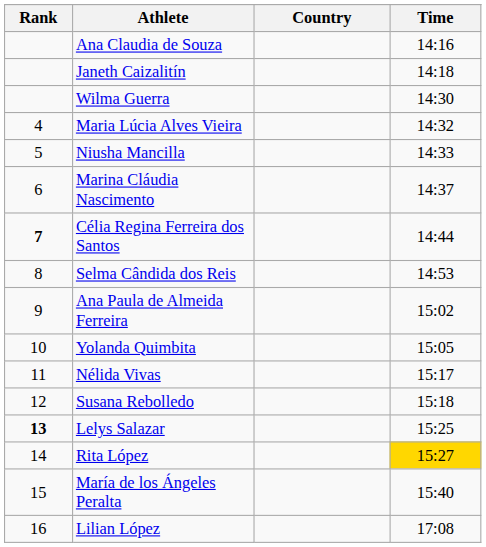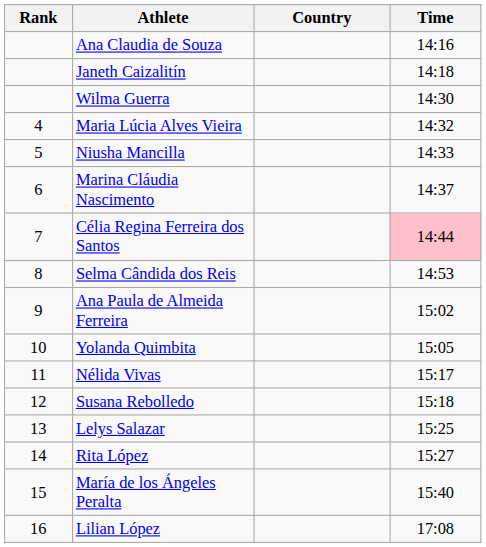(38, 236) bold -> (38, 236) normal
(435, 236) no background -> (435, 236) pink background
(38, 428) bold -> (38, 428) normal
(435, 455) gold background -> (435, 455) no background
